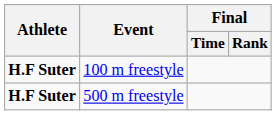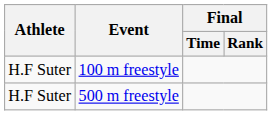(42, 69) bold -> (40, 69) normal
(42, 96) bold -> (40, 96) normal
